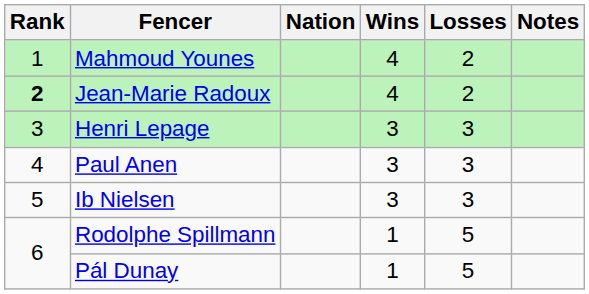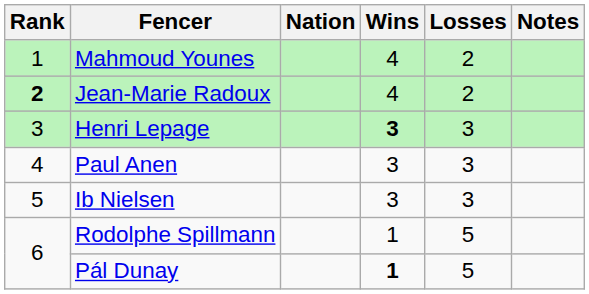(392, 128) normal -> (392, 128) bold
(392, 270) normal -> (392, 270) bold
